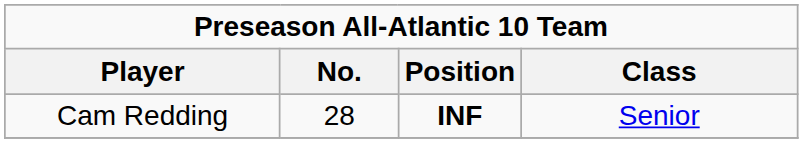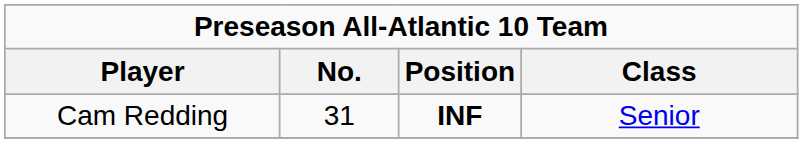(339, 115) 28 -> (339, 115) 31
